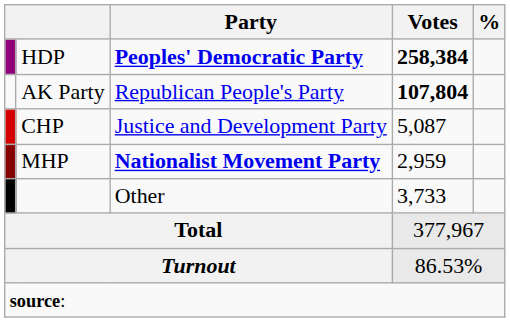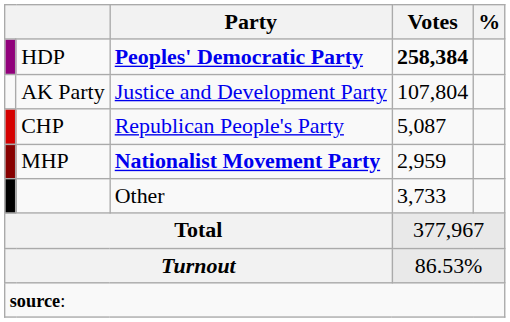(229, 91) Republican People's Party -> (251, 91) Justice and Development Party
(433, 91) bold -> (433, 91) normal
(251, 126) Justice and Development Party -> (229, 126) Republican People's Party
